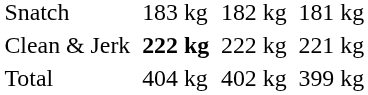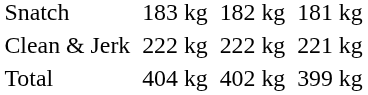(176, 45) bold -> (175, 45) normal
